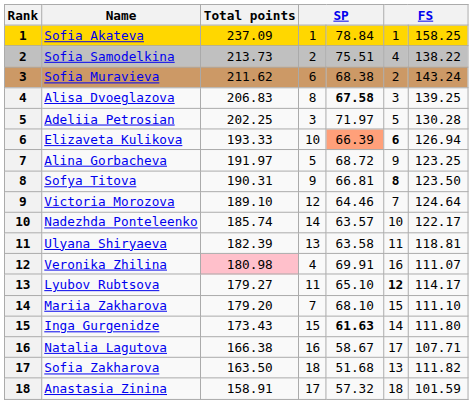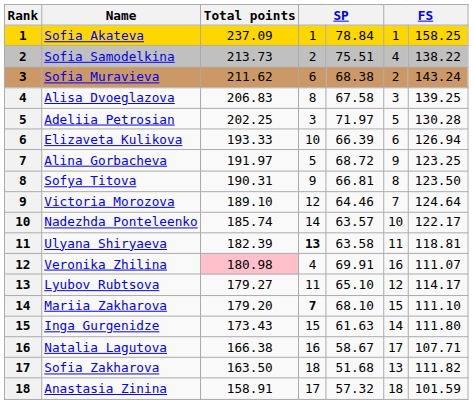(355, 98) bold -> (355, 98) normal
(355, 139) lightsalmon background -> (355, 139) no background
(396, 139) bold -> (396, 139) normal
(396, 181) bold -> (396, 181) normal
(313, 243) normal -> (313, 243) bold
(396, 285) bold -> (396, 285) normal
(313, 306) normal -> (313, 306) bold
(355, 326) bold -> (355, 326) normal
